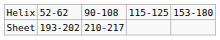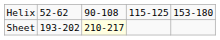(104, 28) no background -> (104, 28) lightyellow background
